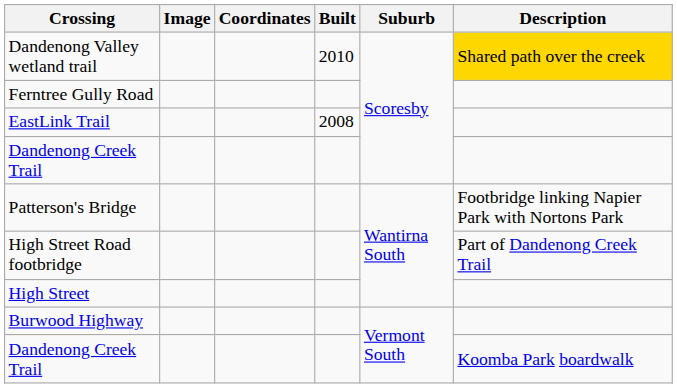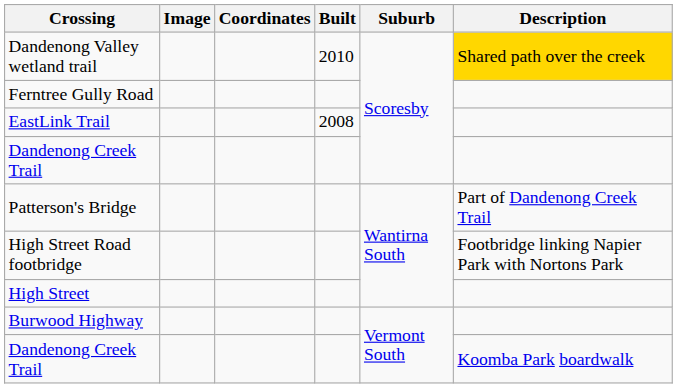(549, 207) Footbridge linking Napier Park with Nortons Park -> (547, 207) Part of Dandenong Creek Trail
(547, 255) Part of Dandenong Creek Trail -> (549, 255) Footbridge linking Napier Park with Nortons Park
